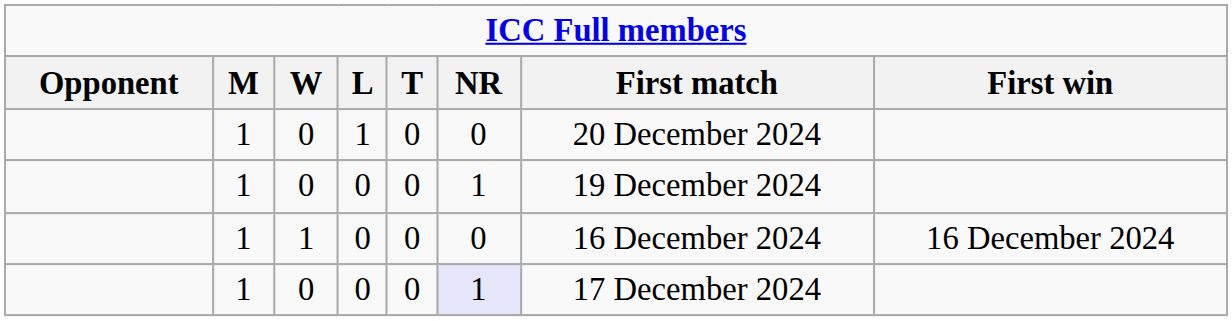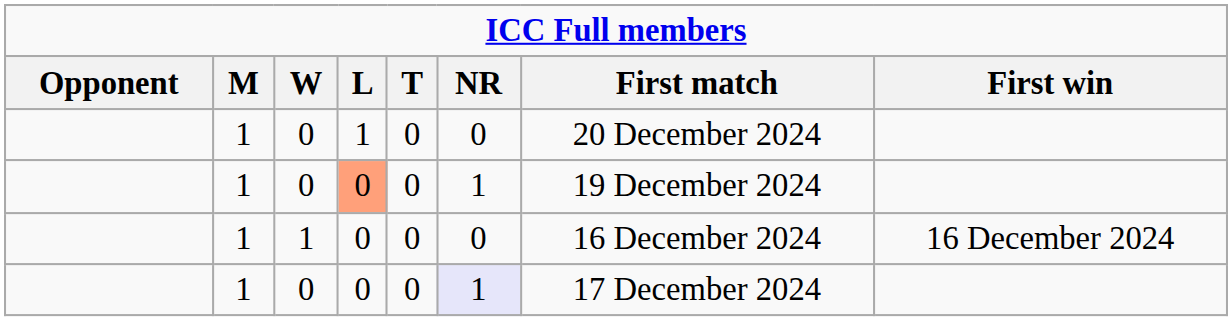(363, 185) no background -> (363, 185) lightsalmon background
